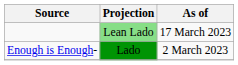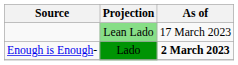(195, 50) normal -> (195, 50) bold
